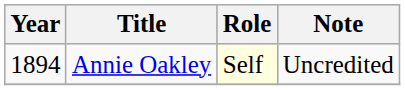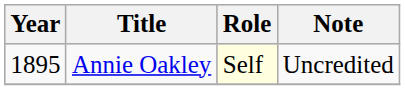(35, 63) 1894 -> (35, 63) 1895
